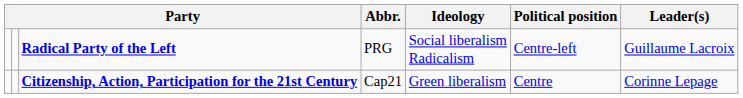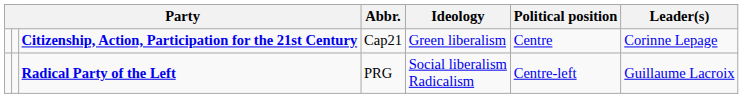rows swapped: (99, 49) <-> (189, 82)
